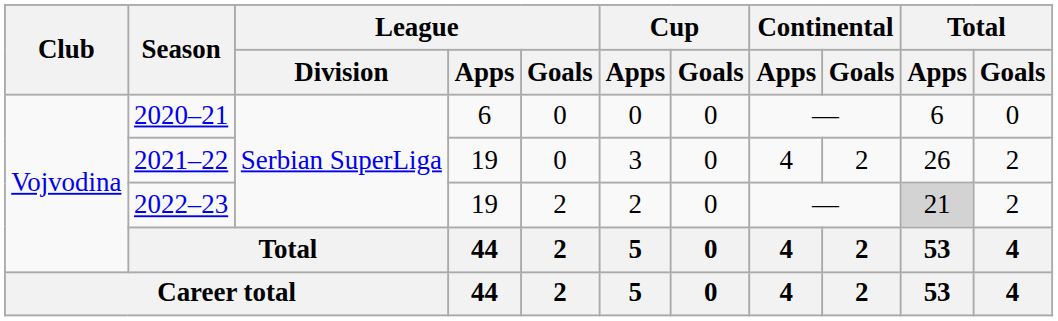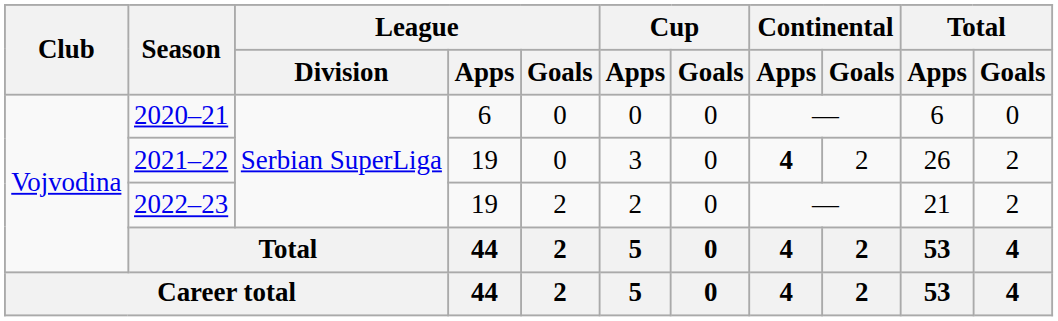(786, 160) normal -> (786, 160) bold
(937, 204) lightgrey background -> (937, 204) no background
